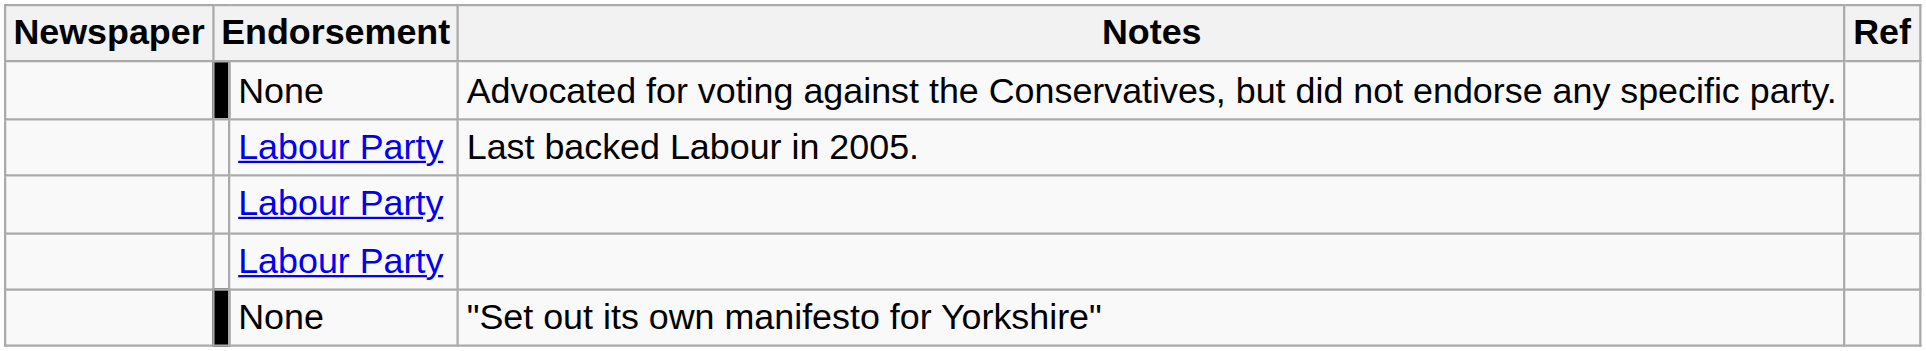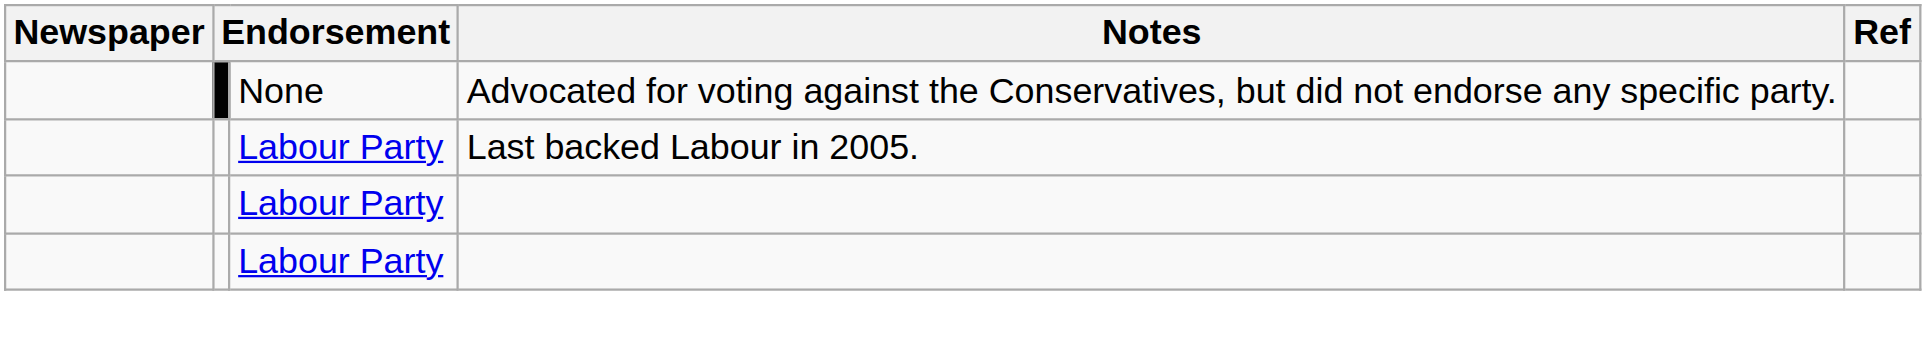- row: (281, 317)
